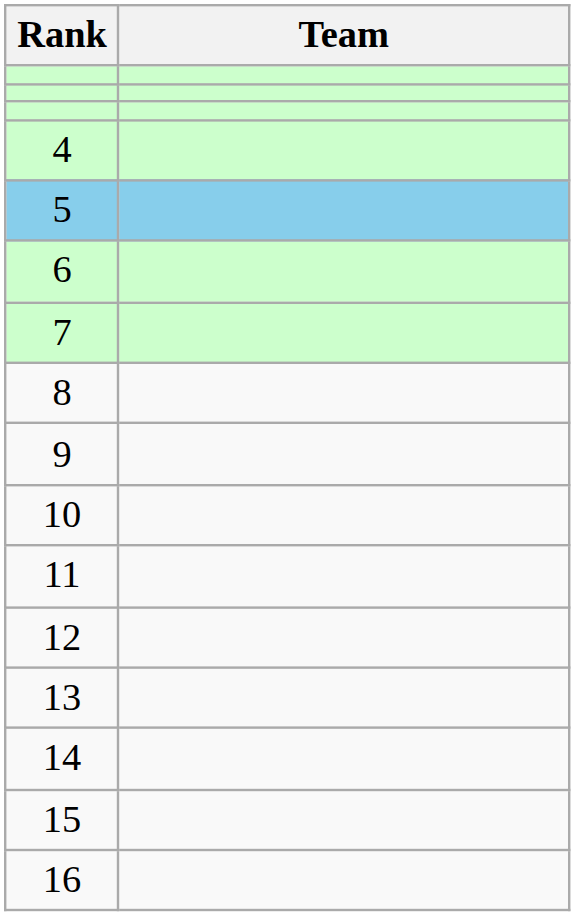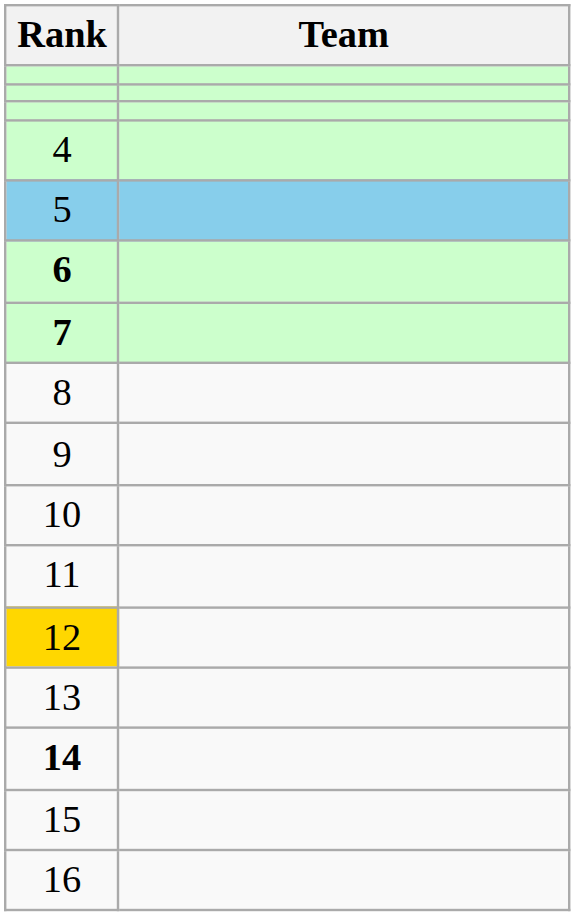(62, 270) normal -> (62, 270) bold
(62, 331) normal -> (62, 331) bold
(62, 636) no background -> (62, 636) gold background
(62, 757) normal -> (62, 757) bold
